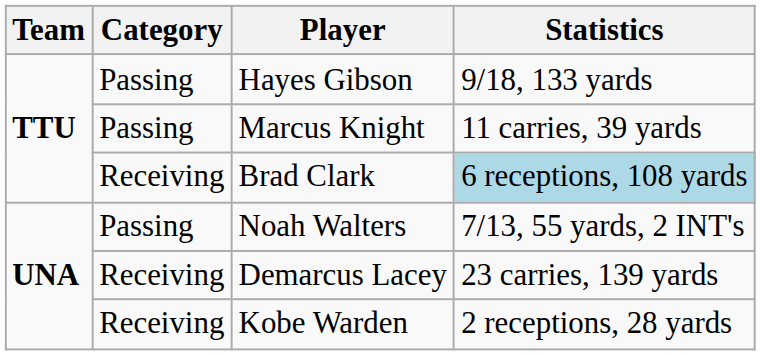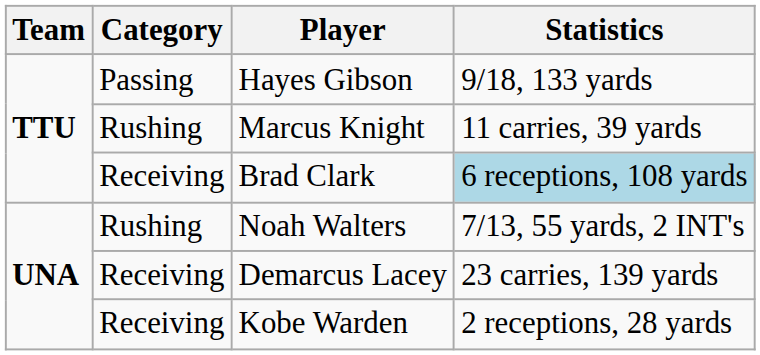(146, 127) Passing -> (151, 127) Rushing
(146, 225) Passing -> (151, 225) Rushing
